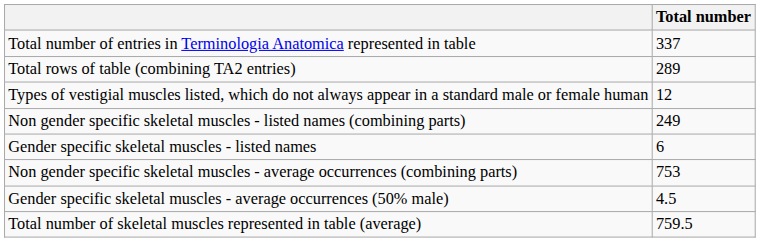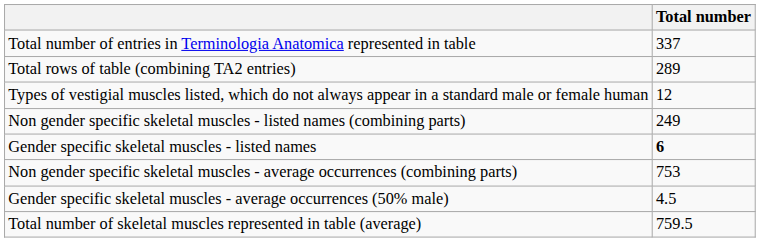(660, 146) normal -> (660, 146) bold
